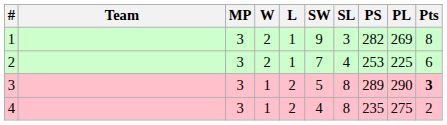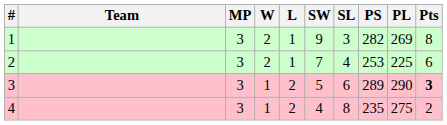(346, 85) 8 -> (346, 85) 6
